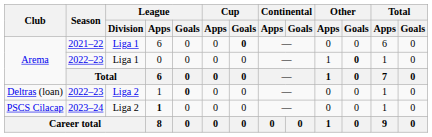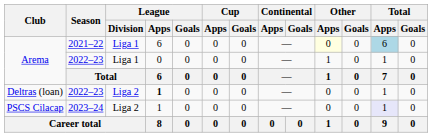(244, 44) bold -> (244, 44) normal
(328, 44) no background -> (328, 44) lightyellow background
(385, 44) no background -> (385, 44) lightblue background
(356, 60) bold -> (356, 60) normal
(159, 92) normal -> (159, 92) bold
(187, 92) bold -> (187, 92) normal
(159, 108) bold -> (159, 108) normal
(385, 108) no background -> (385, 108) lavender background
